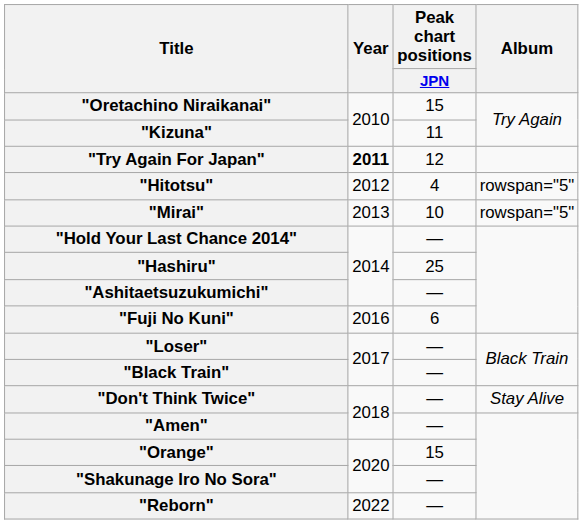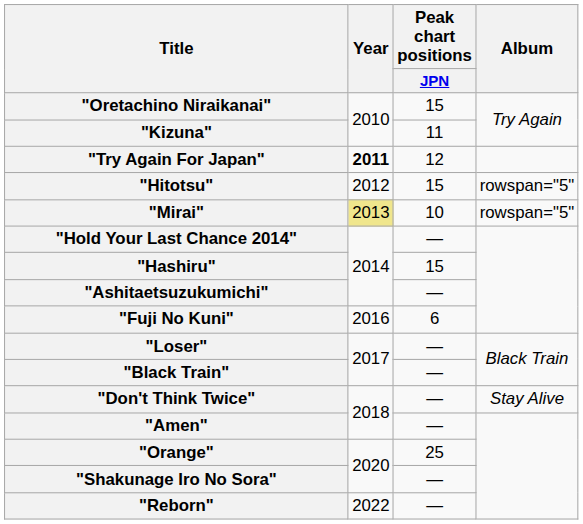(435, 186) 4 -> (435, 186) 15
(371, 212) no background -> (371, 212) khaki background
(435, 266) 25 -> (435, 266) 15
(435, 452) 15 -> (435, 452) 25
